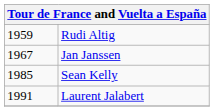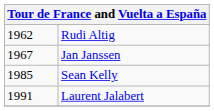(20, 34) 1959 -> (20, 34) 1962
